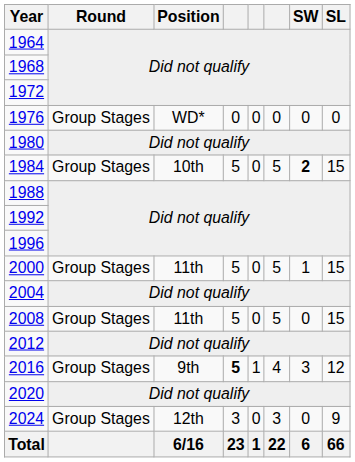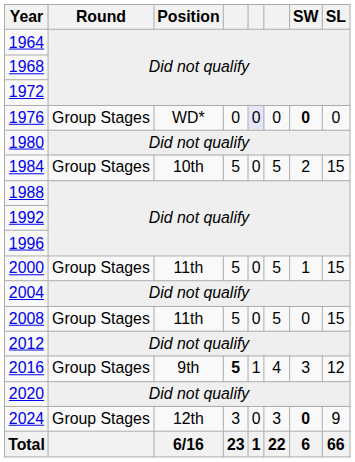(256, 117) no background -> (256, 117) lavender background
(306, 117) normal -> (306, 117) bold
(306, 167) bold -> (306, 167) normal
(306, 419) normal -> (306, 419) bold
